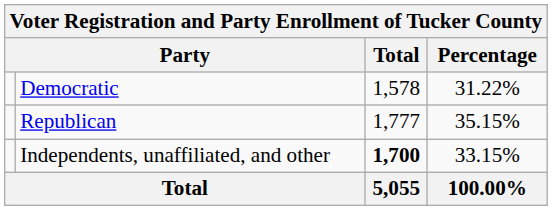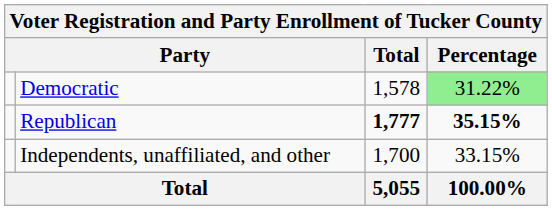(487, 88) no background -> (487, 88) lightgreen background
(396, 121) normal -> (396, 121) bold
(487, 121) normal -> (487, 121) bold
(396, 155) bold -> (396, 155) normal
